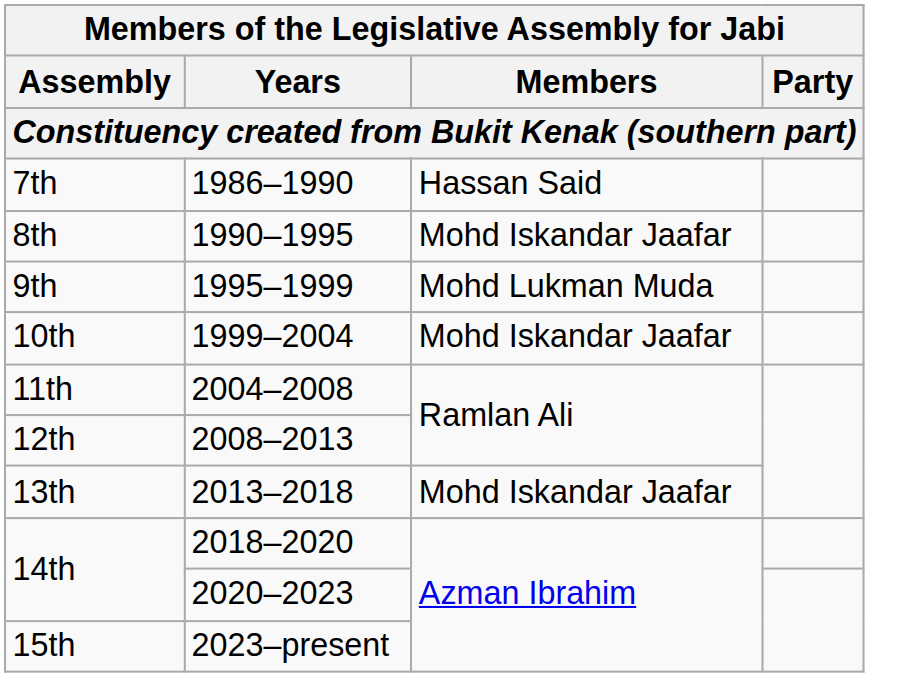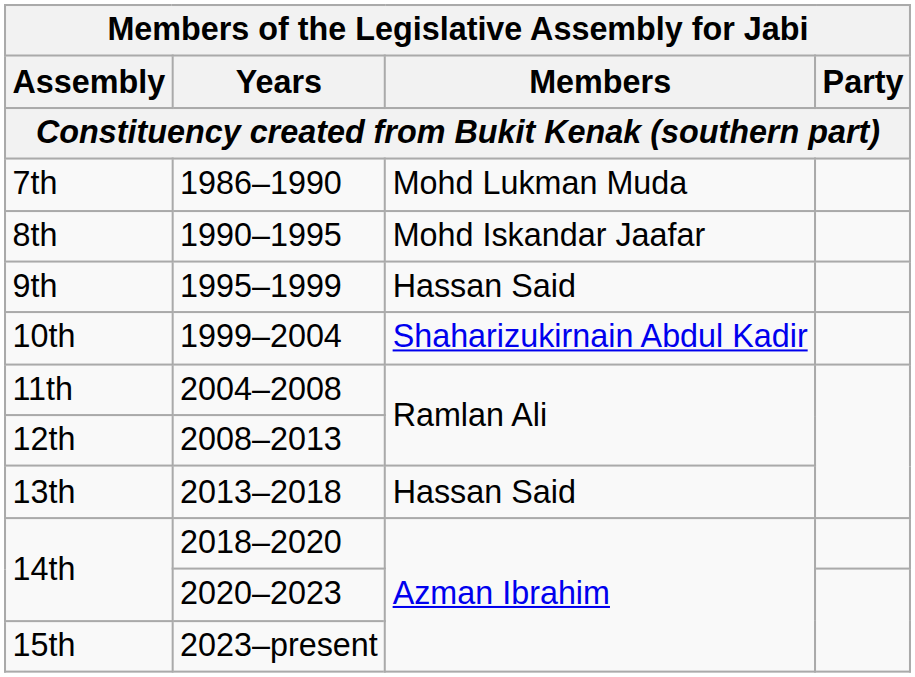(510, 183) Hassan Said -> (540, 183) Mohd Lukman Muda
(566, 286) Mohd Lukman Muda -> (484, 286) Hassan Said
(575, 337) Mohd Iskandar Jaafar -> (600, 337) Shaharizukirnain Abdul Kadir
(575, 491) Mohd Iskandar Jaafar -> (484, 491) Hassan Said
